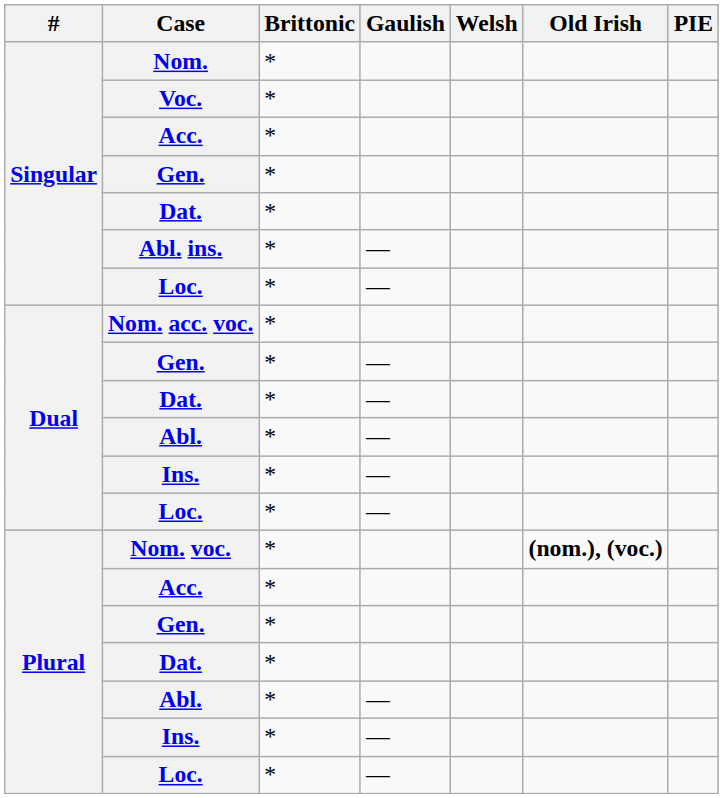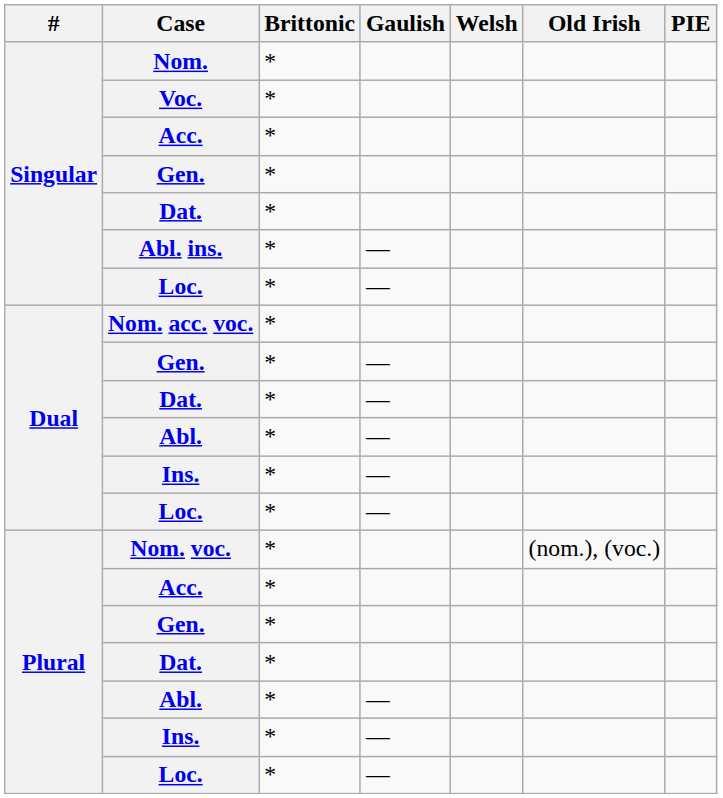(596, 549) bold -> (594, 549) normal
